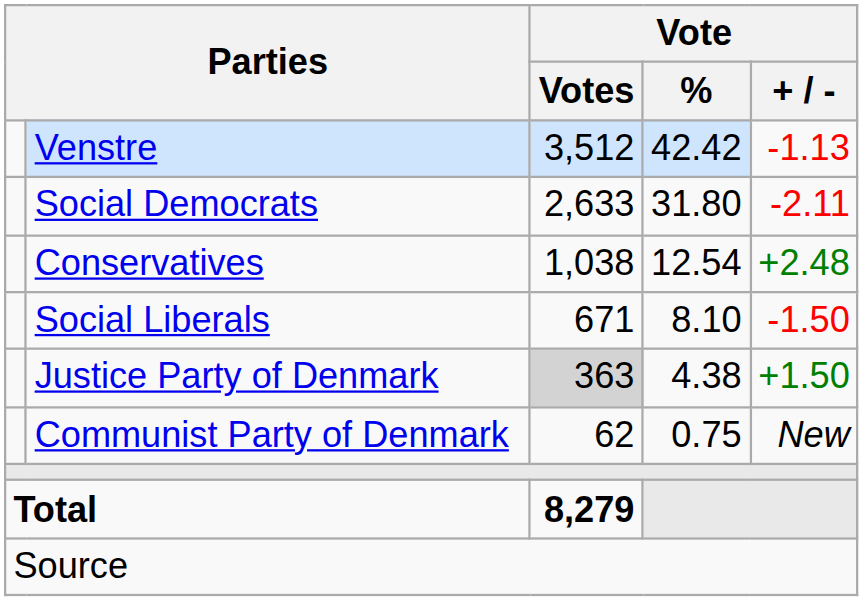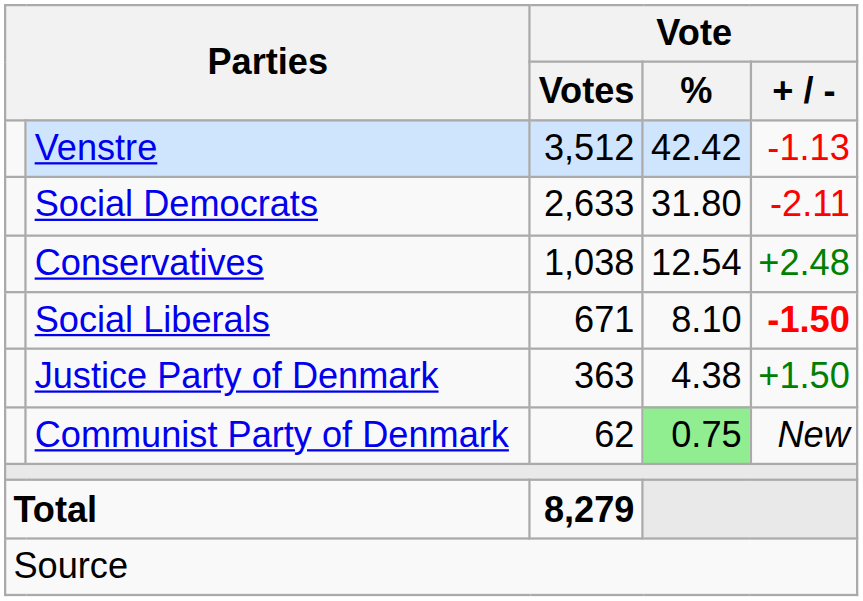(809, 319) normal -> (809, 319) bold
(604, 377) lightgrey background -> (604, 377) no background
(706, 434) no background -> (706, 434) lightgreen background
